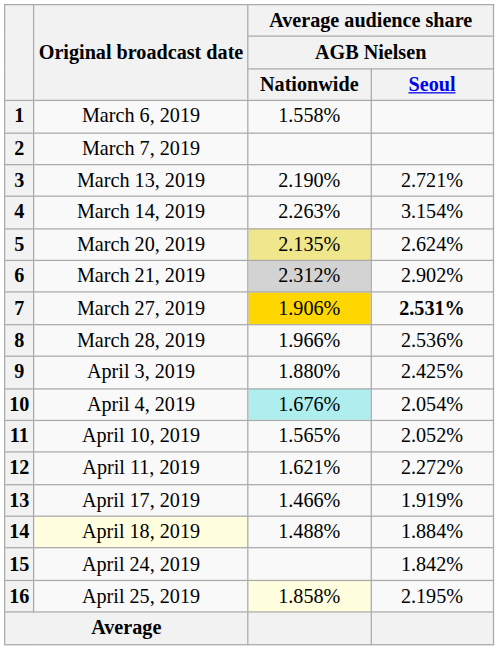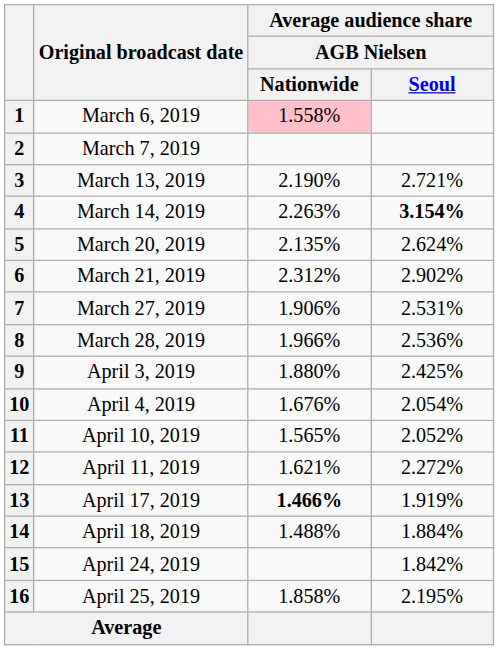(309, 116) no background -> (309, 116) pink background
(432, 212) normal -> (432, 212) bold
(309, 244) khaki background -> (309, 244) no background
(309, 276) lightgrey background -> (309, 276) no background
(309, 308) gold background -> (309, 308) no background
(432, 308) bold -> (432, 308) normal
(309, 404) paleturquoise background -> (309, 404) no background
(309, 500) normal -> (309, 500) bold
(141, 532) lightyellow background -> (141, 532) no background
(309, 595) lightyellow background -> (309, 595) no background
